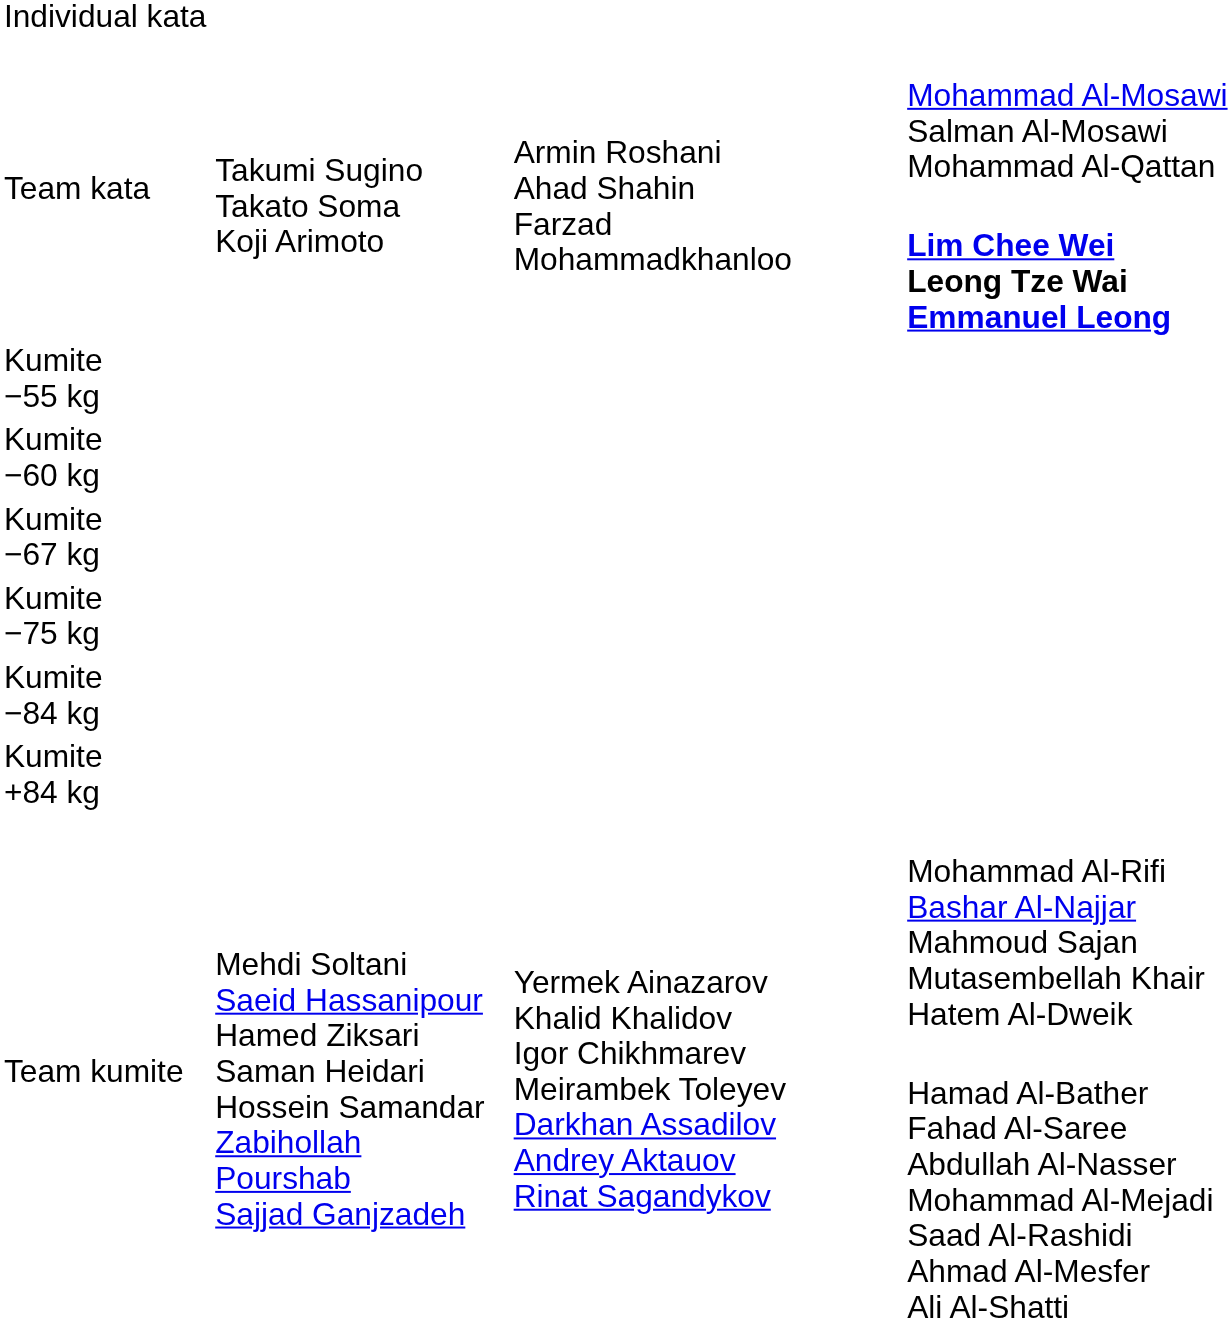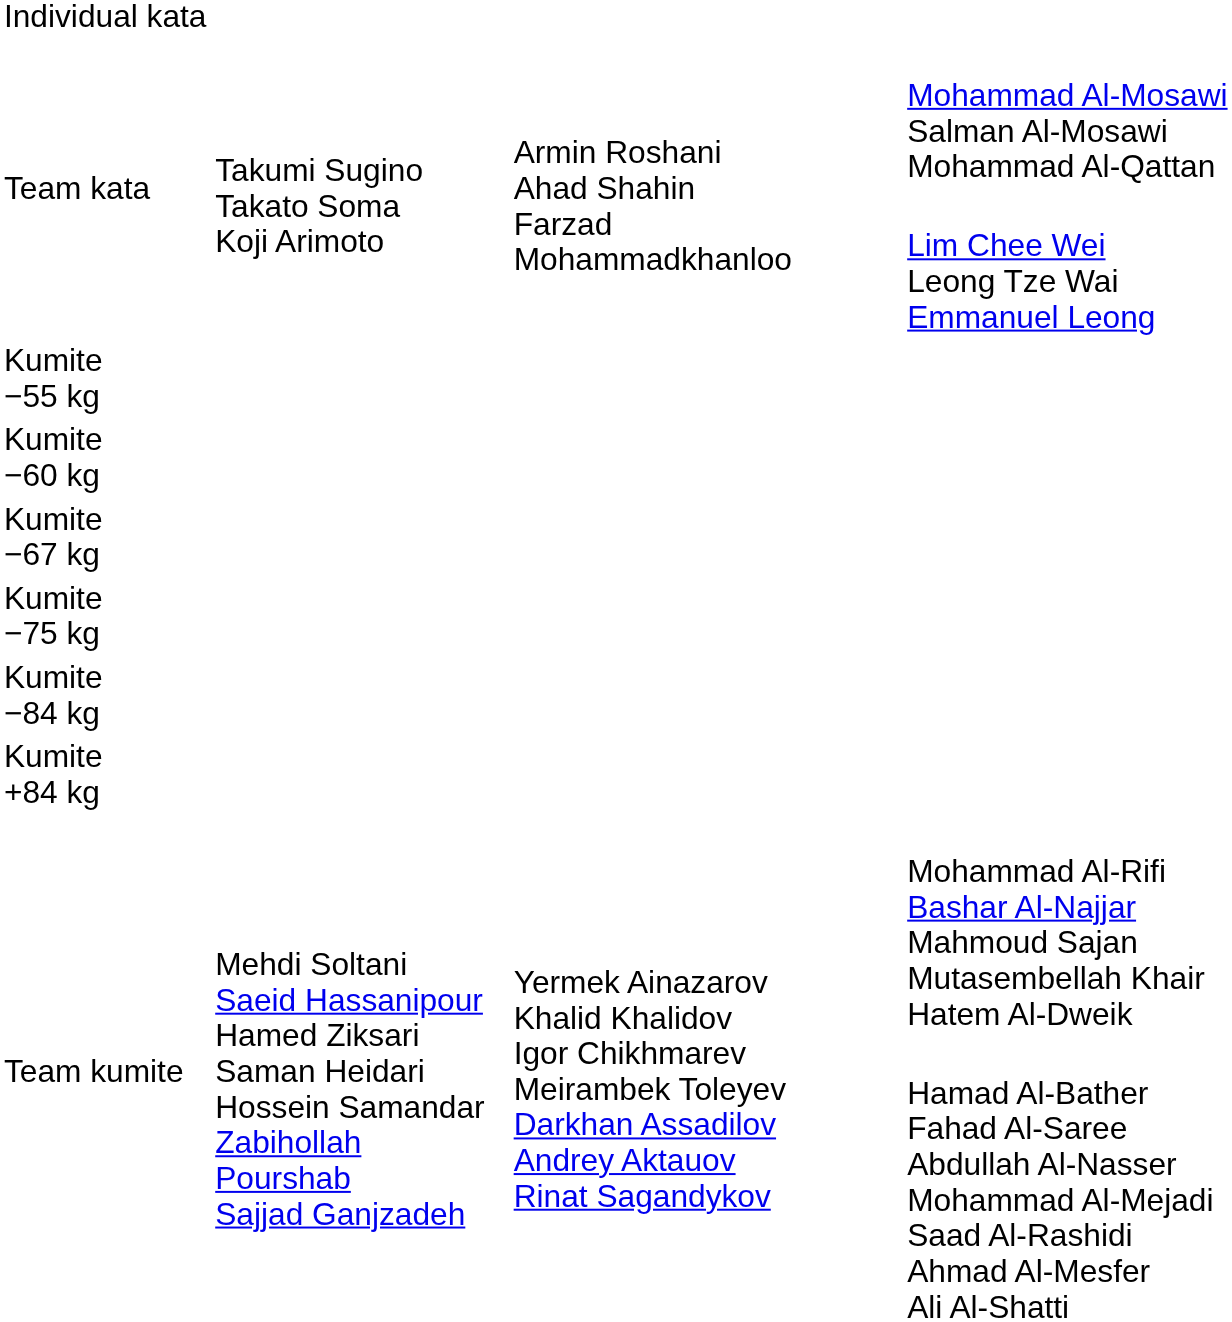(1039, 281) bold -> (1031, 281) normal
